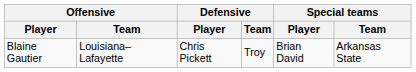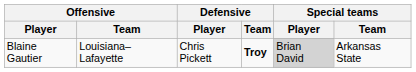(255, 53) normal -> (255, 53) bold
(290, 53) no background -> (290, 53) lightgrey background
